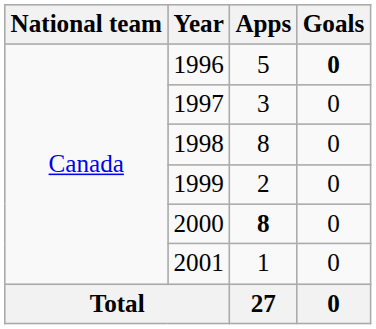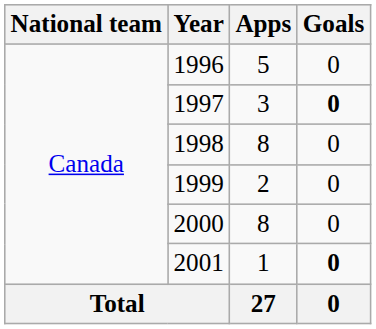(334, 64) bold -> (334, 64) normal
(334, 104) normal -> (334, 104) bold
(263, 223) bold -> (263, 223) normal
(334, 263) normal -> (334, 263) bold
